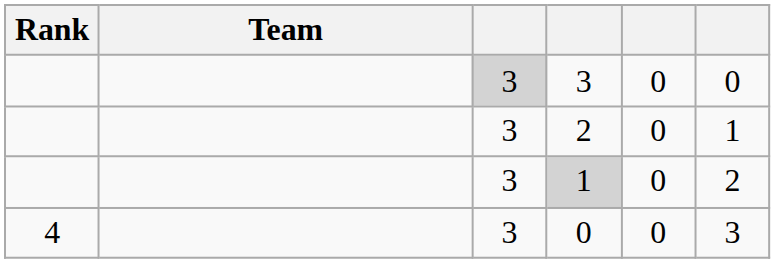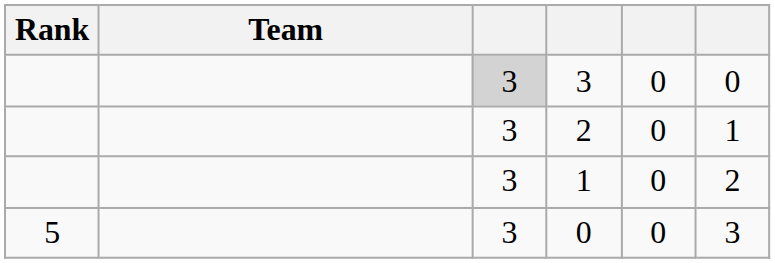(584, 181) lightgrey background -> (584, 181) no background
(52, 231) 4 -> (52, 231) 5
